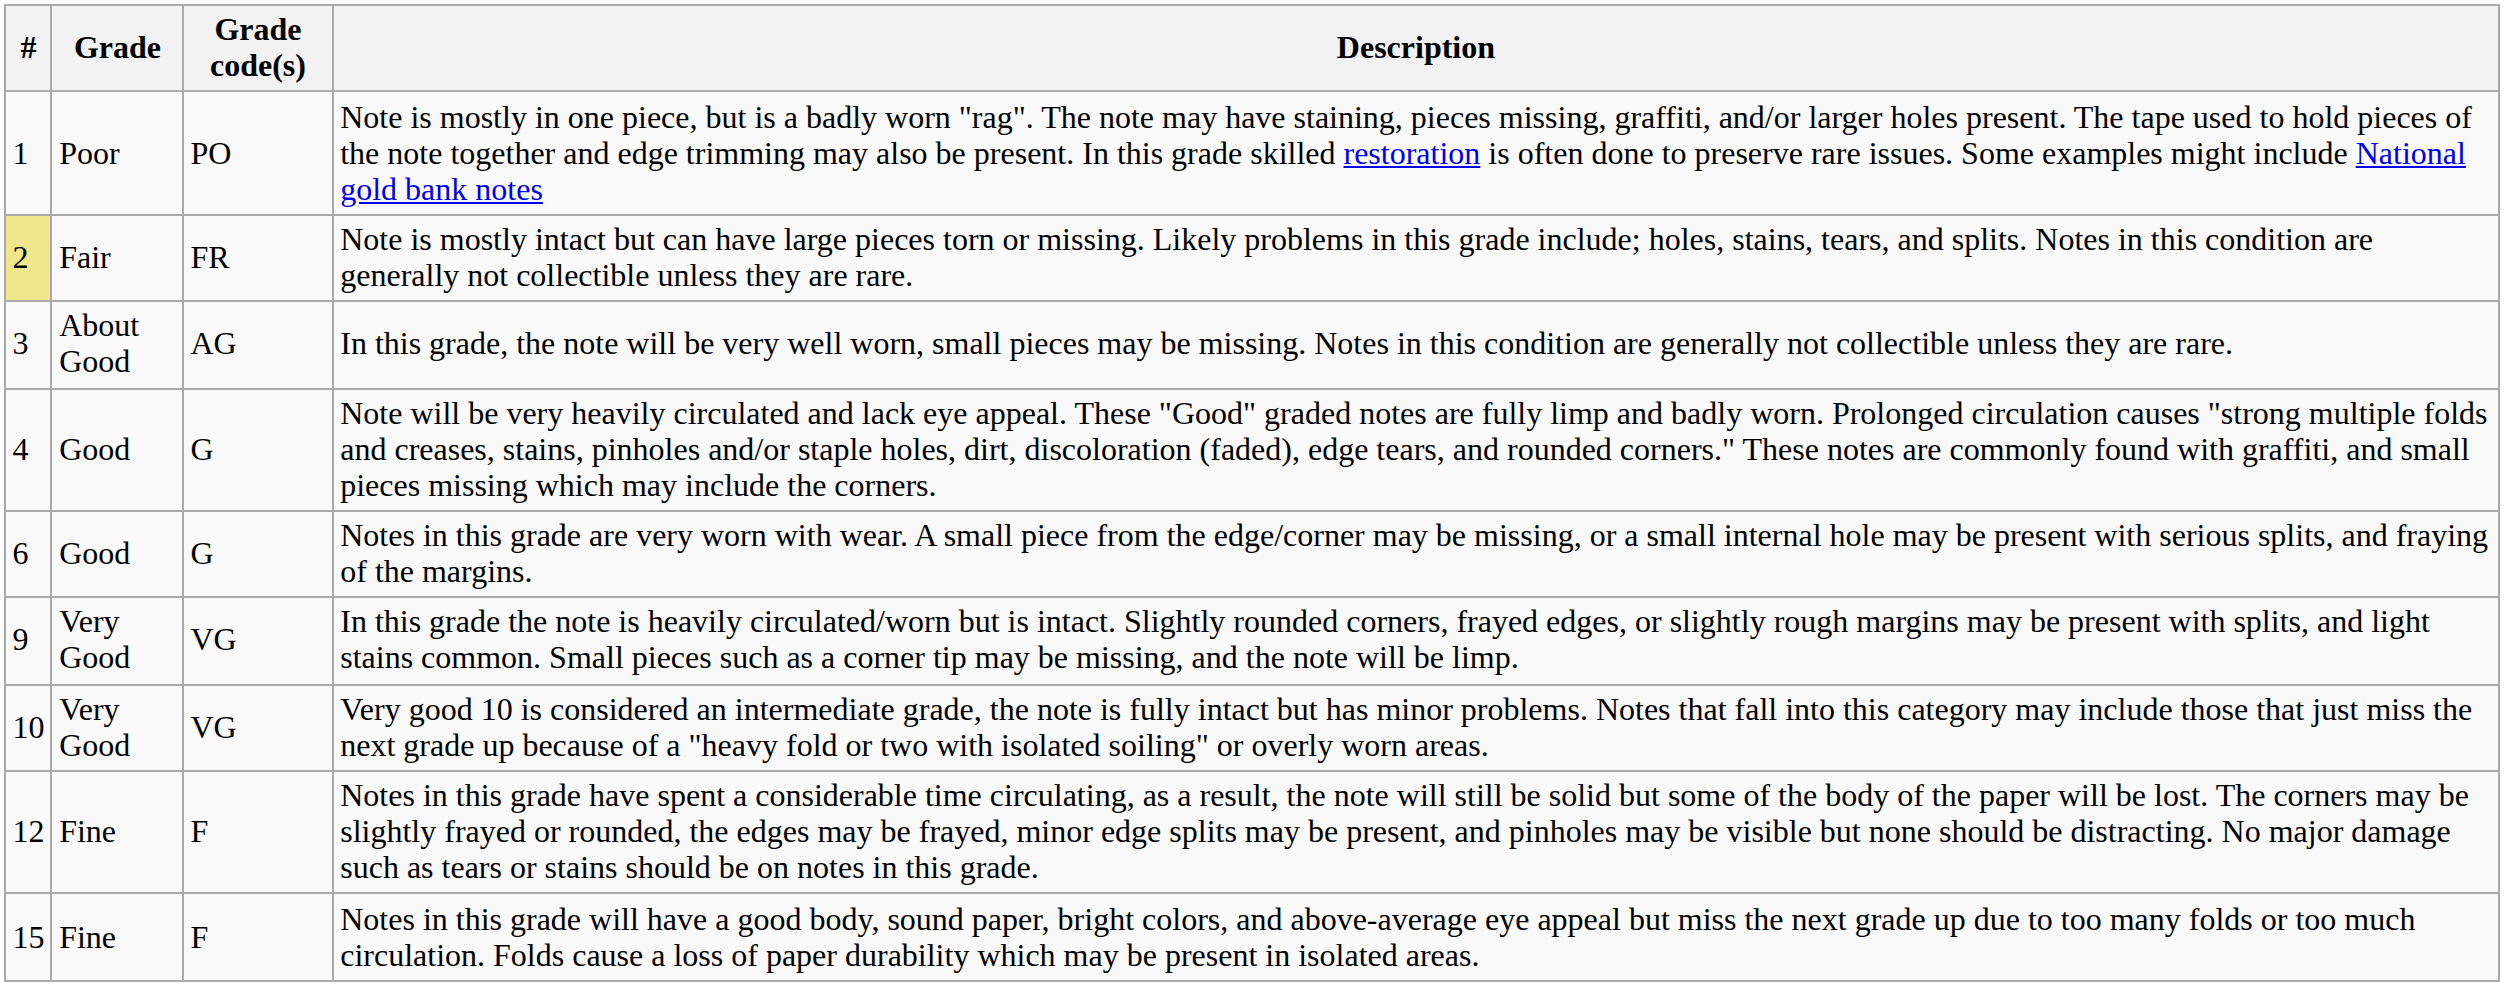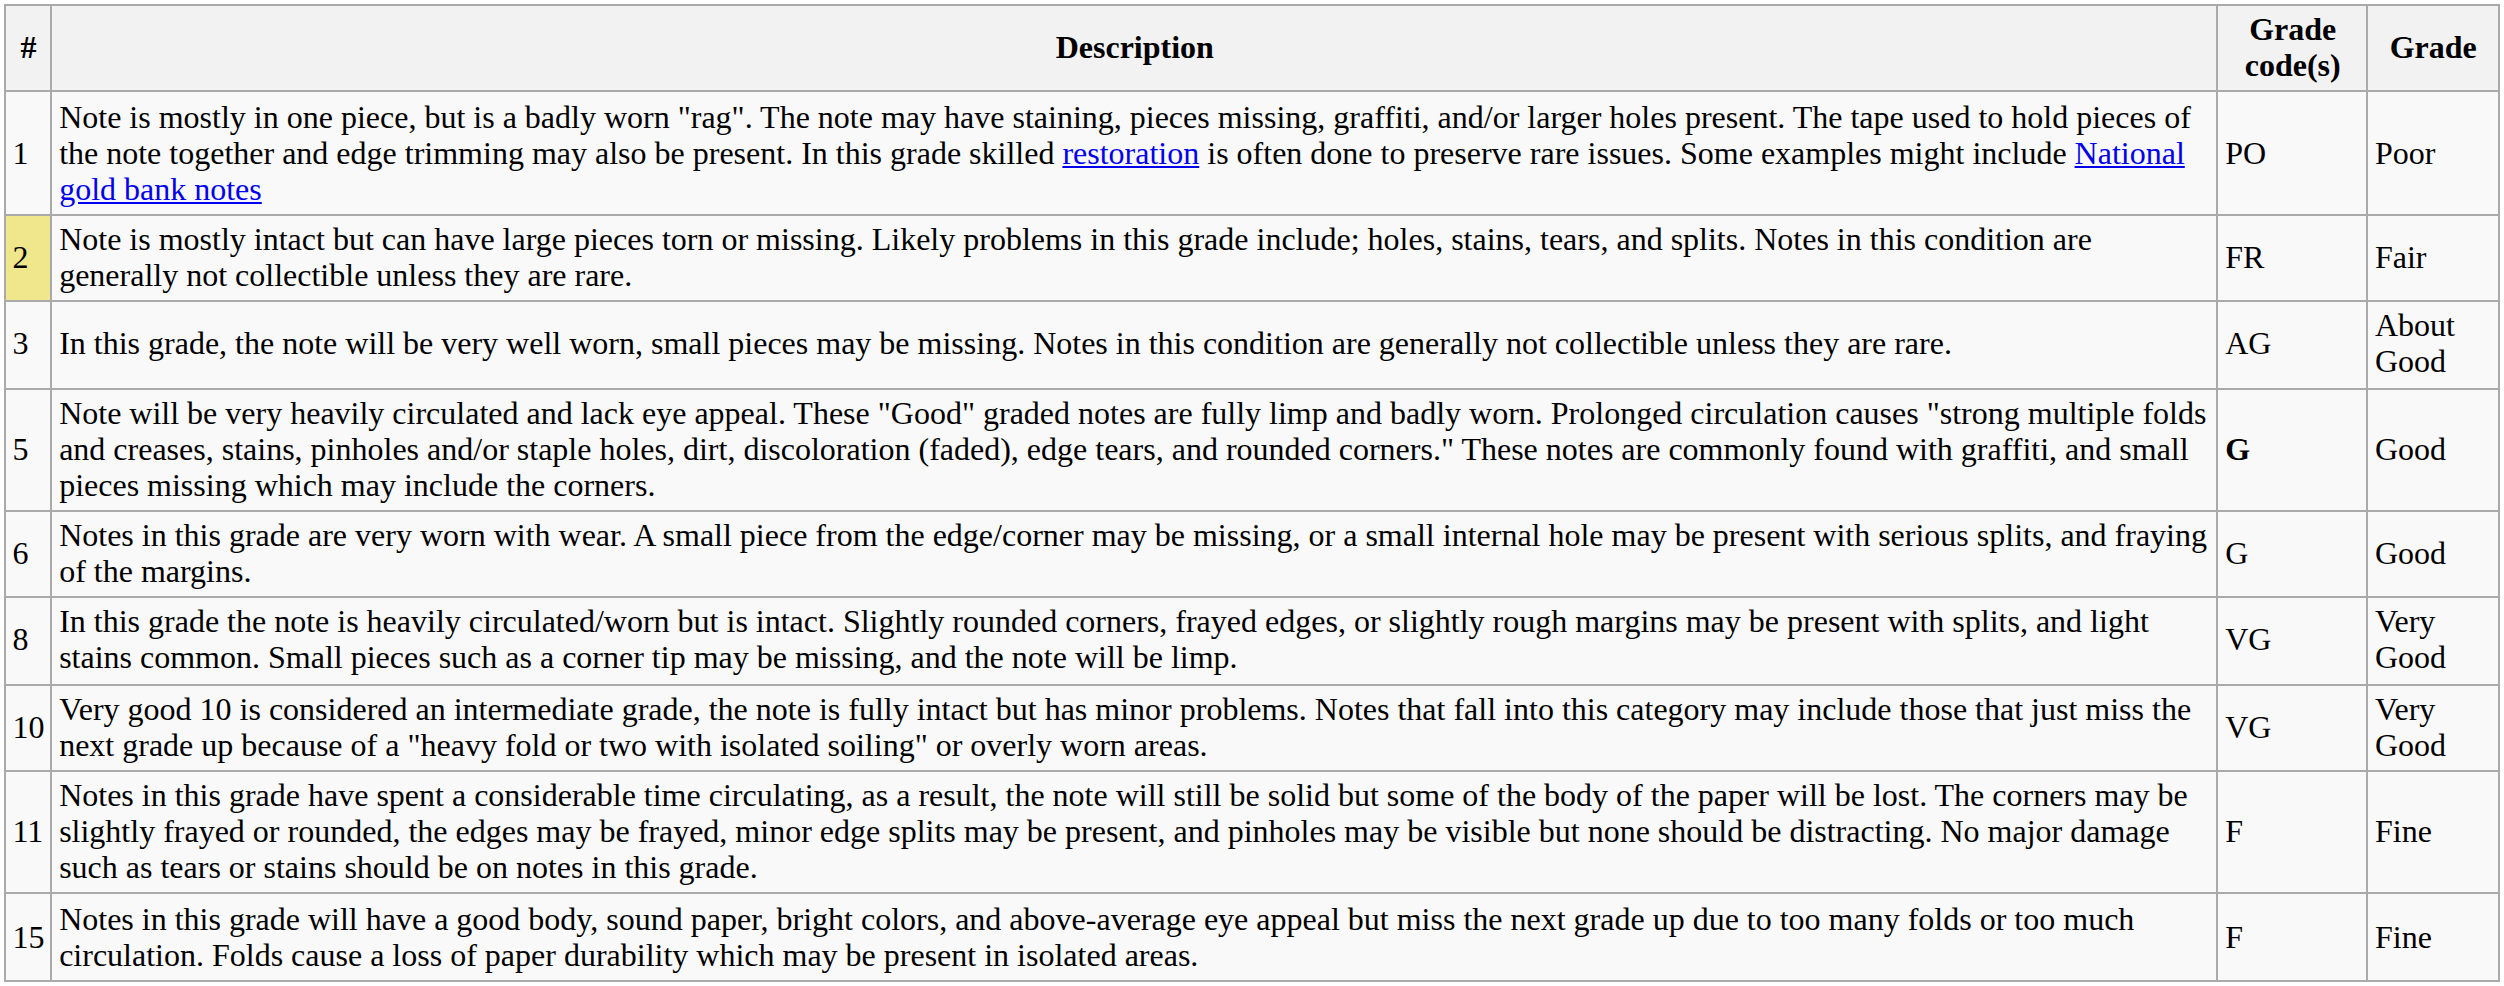columns swapped: (117, 47) <-> (1416, 47)
(20, 448) 4 -> (20, 448) 5
(202, 448) normal -> (2238, 448) bold
(20, 640) 9 -> (20, 640) 8
(28, 831) 12 -> (28, 831) 11
